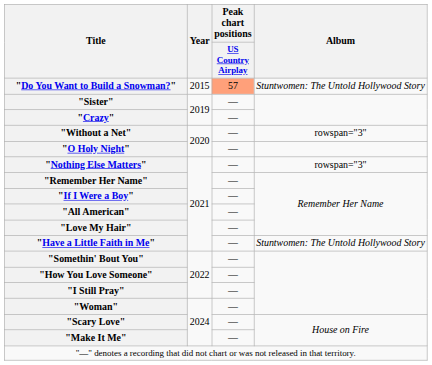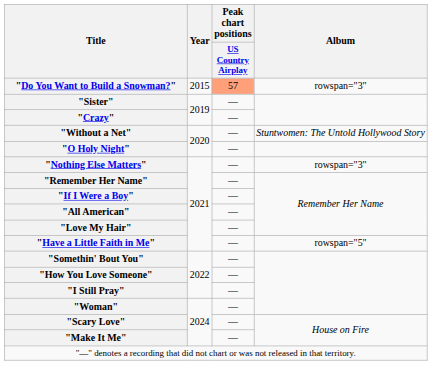(341, 86) Stuntwomen: The Untold Hollywood Story -> (341, 86) rowspan="3"
(341, 133) rowspan="3" -> (341, 133) Stuntwomen: The Untold Hollywood Story
(341, 243) Stuntwomen: The Untold Hollywood Story -> (341, 243) rowspan="5"
